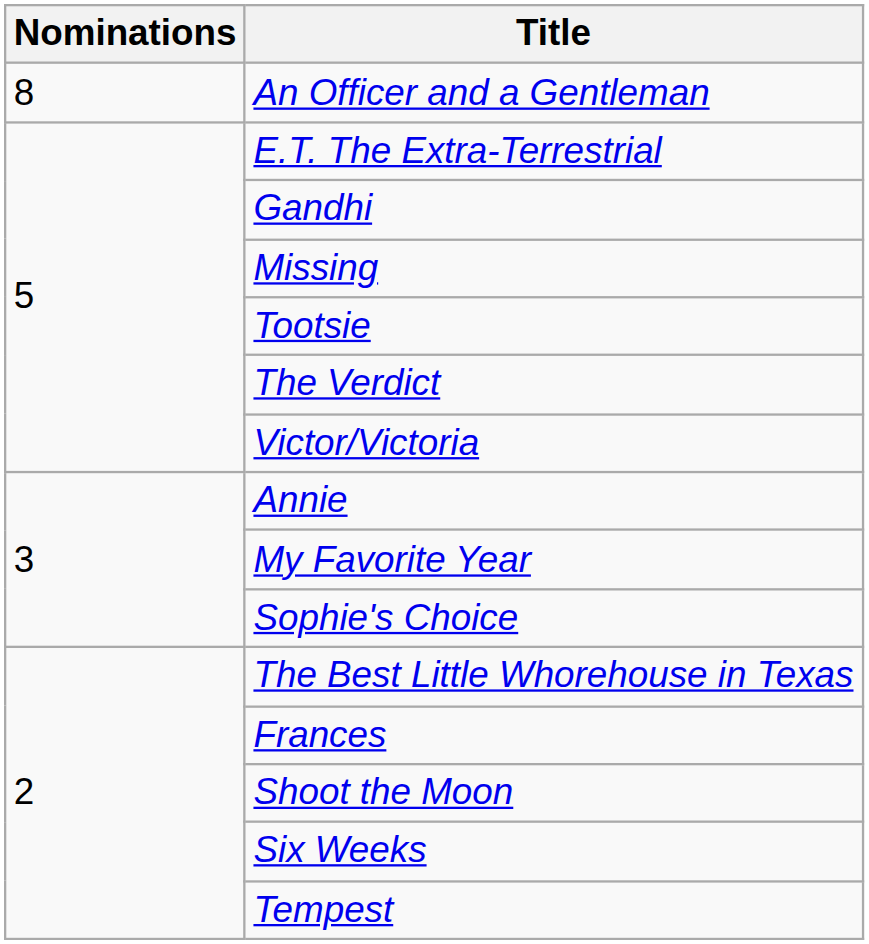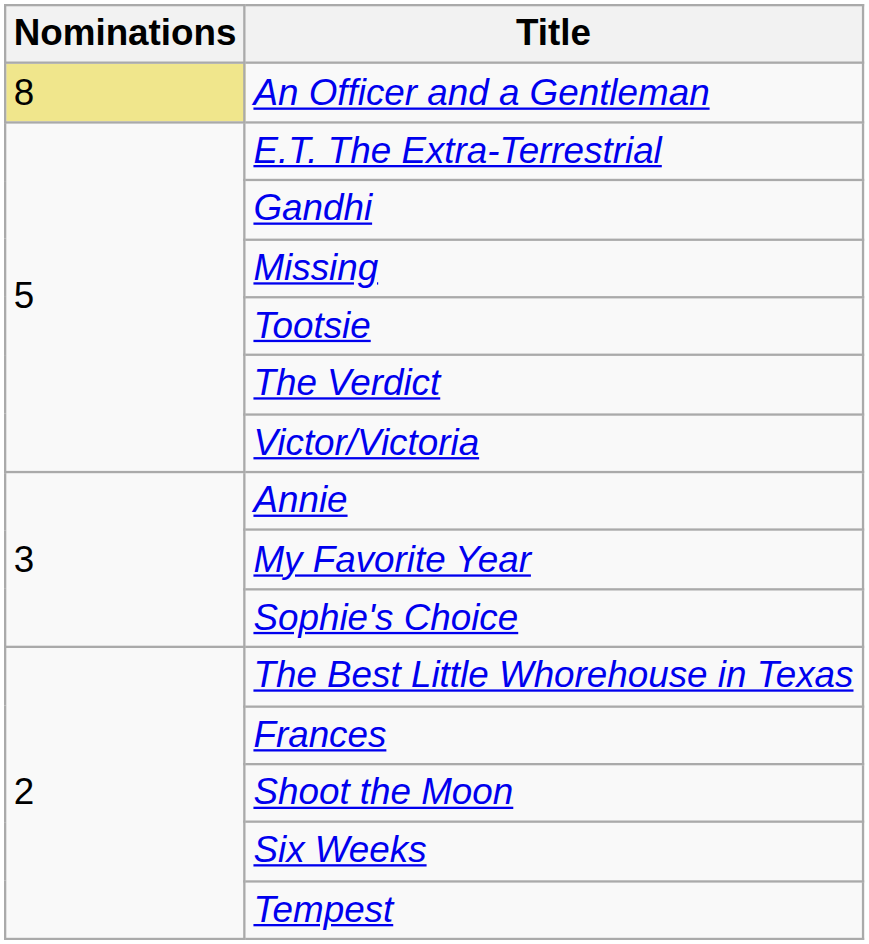(24, 92) no background -> (24, 92) khaki background
